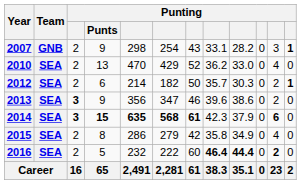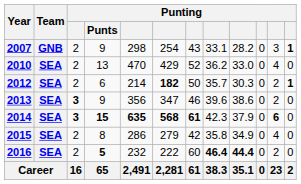(169, 83) normal -> (169, 83) bold
(102, 153) normal -> (102, 153) bold
(276, 153) bold -> (276, 153) normal
